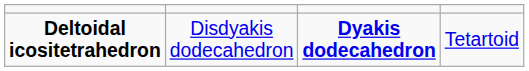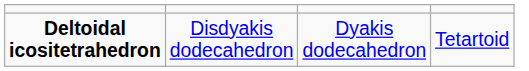(369, 39) bold -> (364, 39) normal
